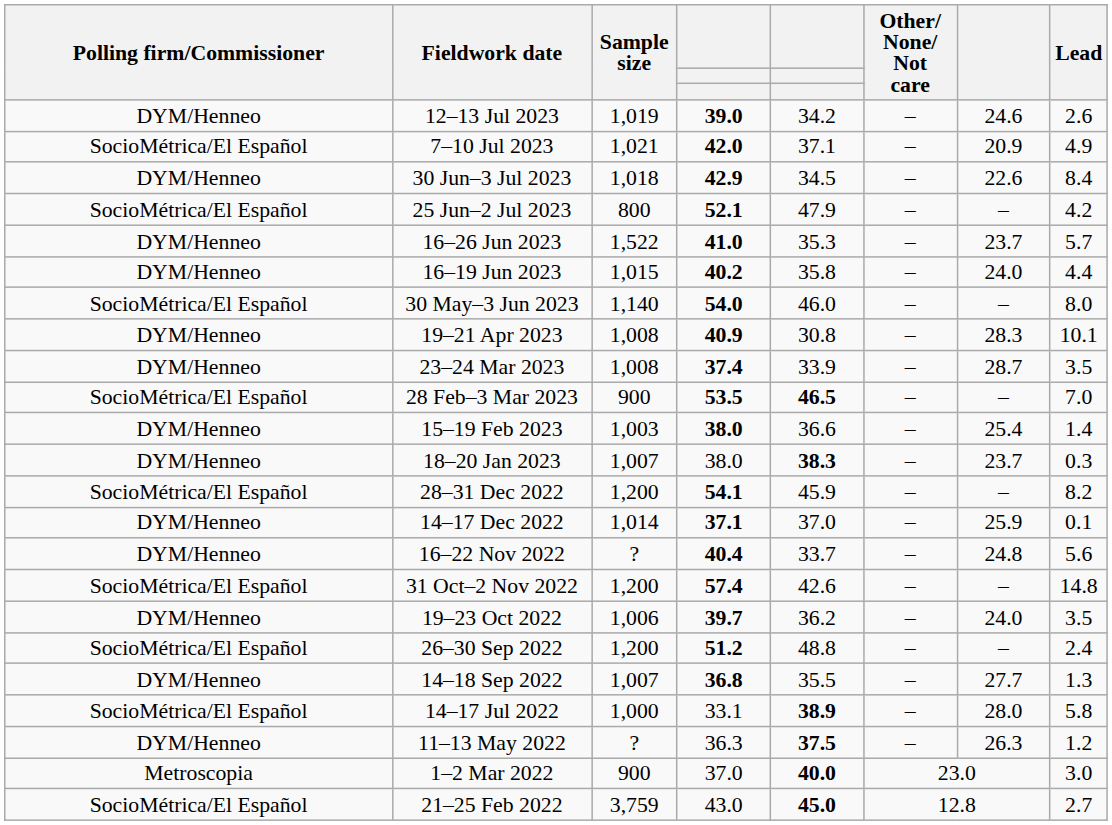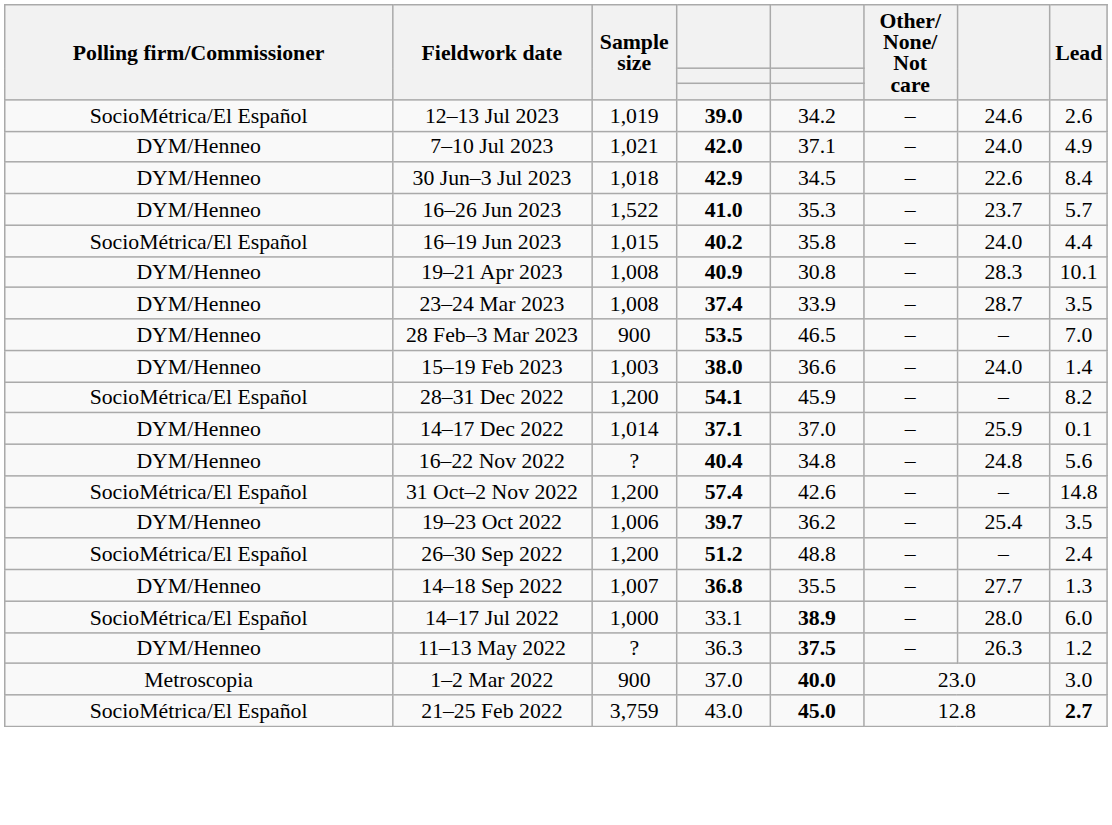(199, 116) DYM/Henneo -> (199, 116) SocioMétrica/El Español
(199, 147) SocioMétrica/El Español -> (199, 147) DYM/Henneo
(1003, 147) 20.9 -> (1003, 147) 24.0
- row: (492, 210)
(199, 272) DYM/Henneo -> (199, 241) SocioMétrica/El Español
- row: (492, 304)
(199, 398) SocioMétrica/El Español -> (199, 335) DYM/Henneo
(817, 398) bold -> (817, 335) normal
(1003, 429) 25.4 -> (1003, 366) 24.0
- row: (492, 460)
(817, 554) 33.7 -> (817, 460) 34.8
(1003, 617) 24.0 -> (1003, 523) 25.4
(1079, 711) 5.8 -> (1079, 617) 6.0
(1079, 805) normal -> (1079, 711) bold
